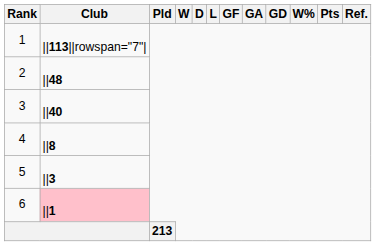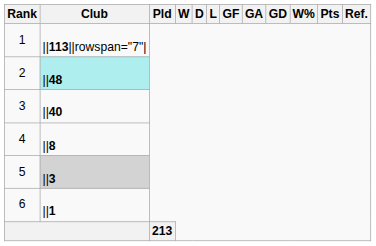(52, 80) no background -> (52, 80) paleturquoise background
(49, 178) no background -> (49, 178) lightgrey background
(49, 211) pink background -> (49, 211) no background
